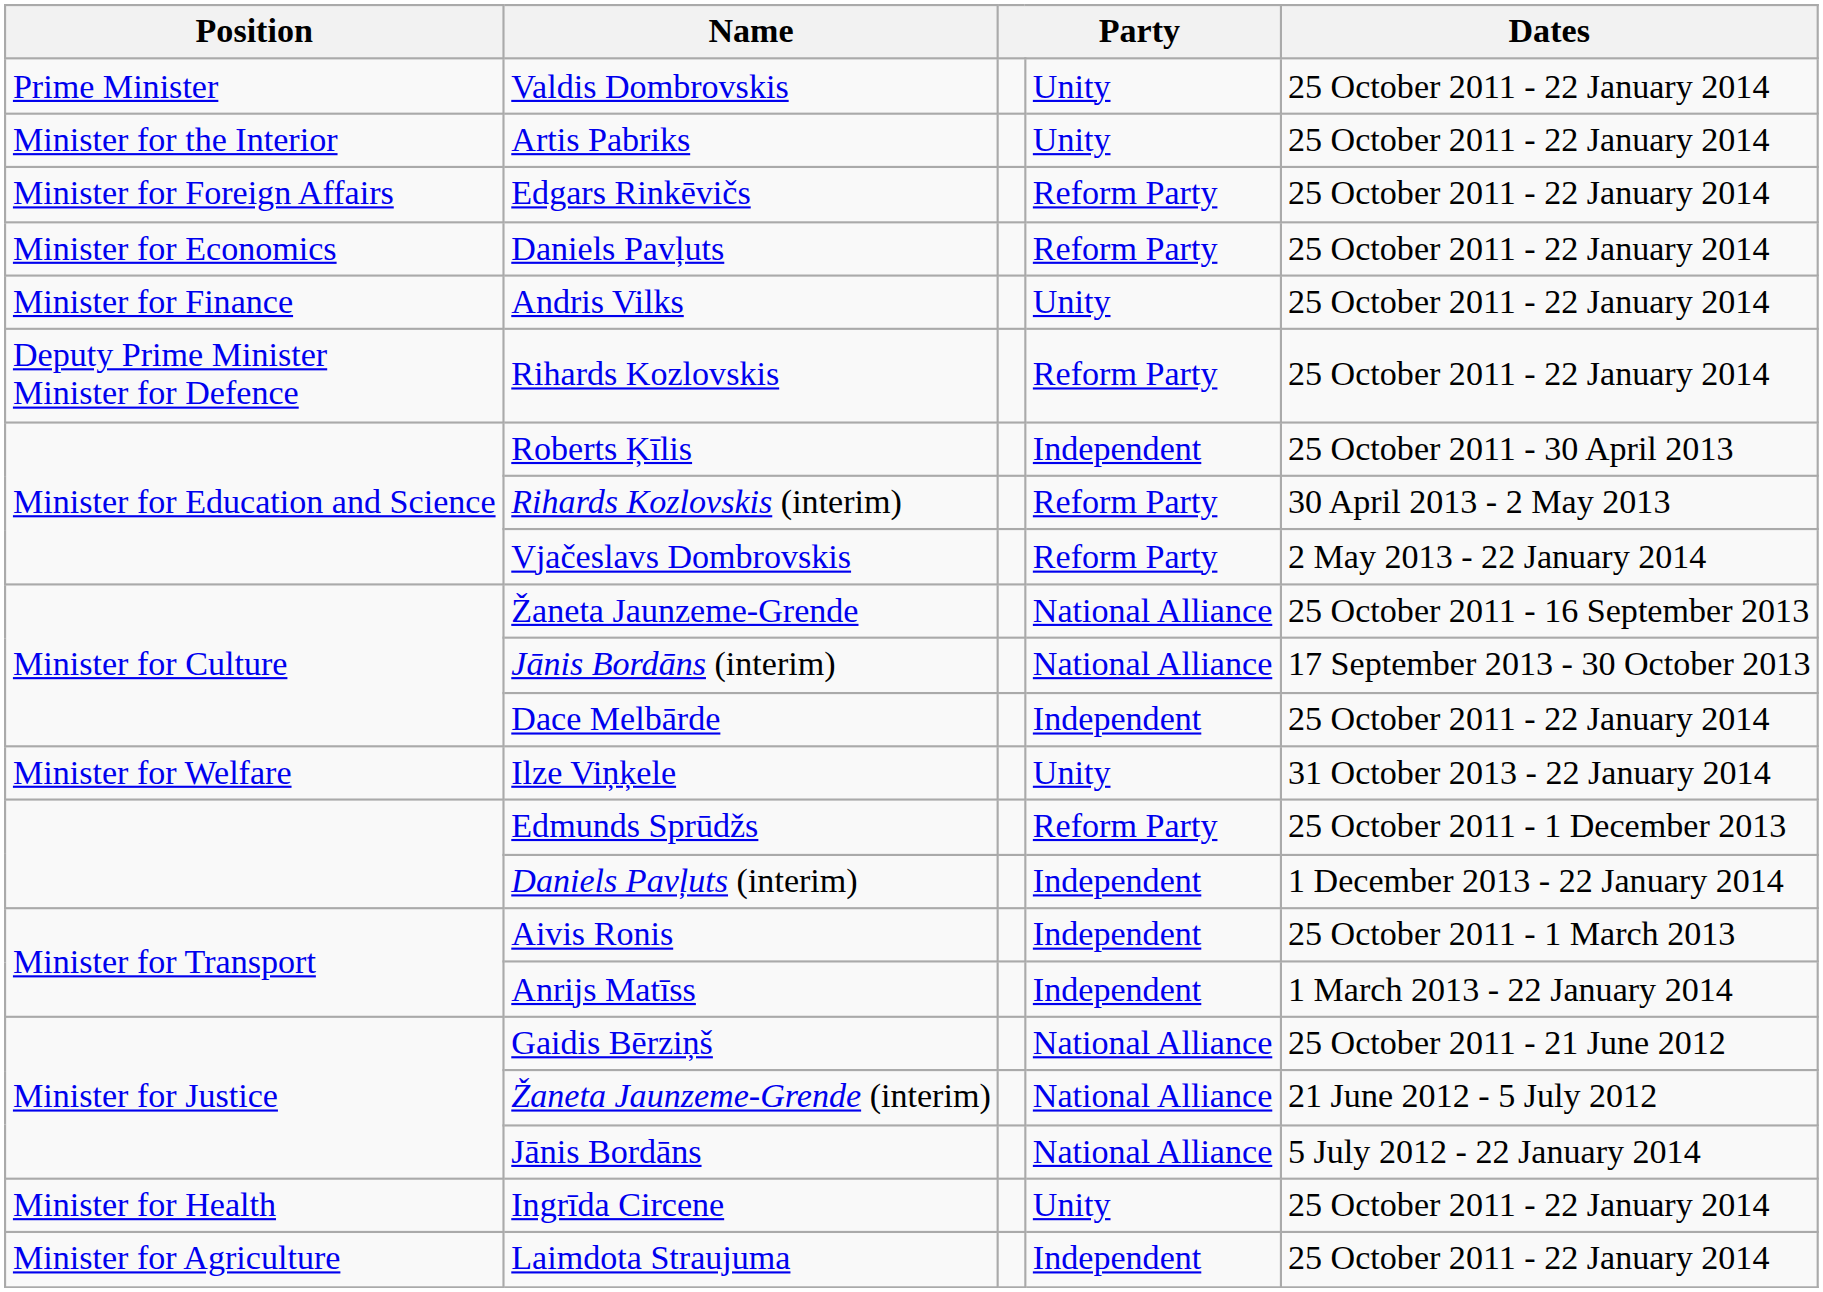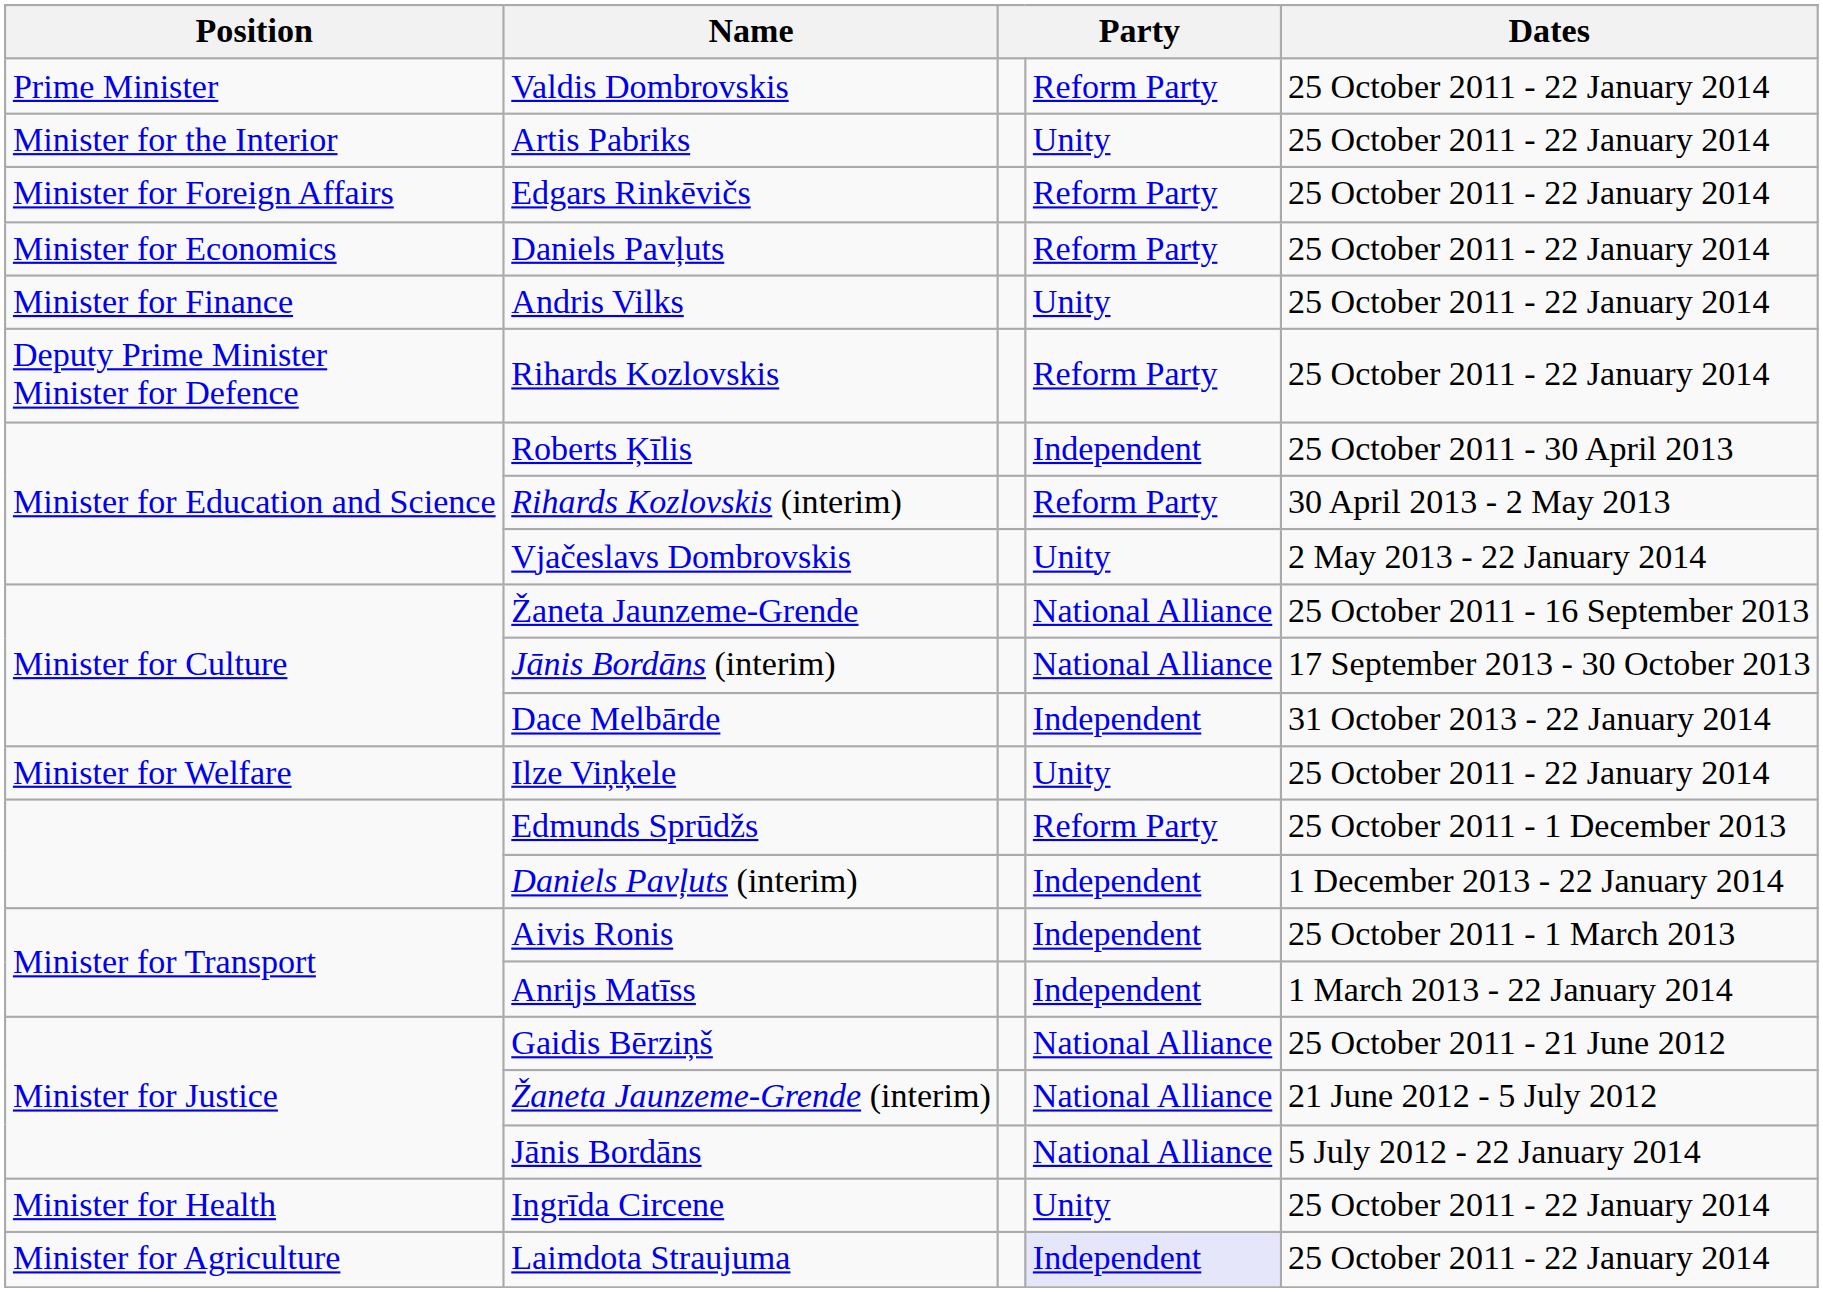(1072, 85) Unity -> (1125, 85) Reform Party
(1125, 556) Reform Party -> (1072, 556) Unity
(1529, 718) 25 October 2011 - 22 January 2014 -> (1529, 718) 31 October 2013 - 22 January 2014
(1529, 772) 31 October 2013 - 22 January 2014 -> (1529, 772) 25 October 2011 - 22 January 2014
(1117, 1258) no background -> (1117, 1258) lavender background
